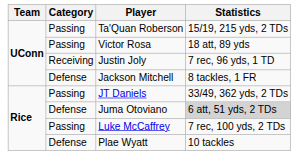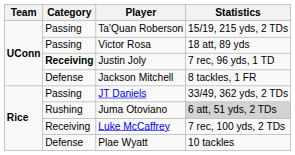(71, 61) normal -> (69, 61) bold
(68, 110) Defense -> (64, 110) Rushing
(67, 126) Passing -> (68, 126) Receiving
